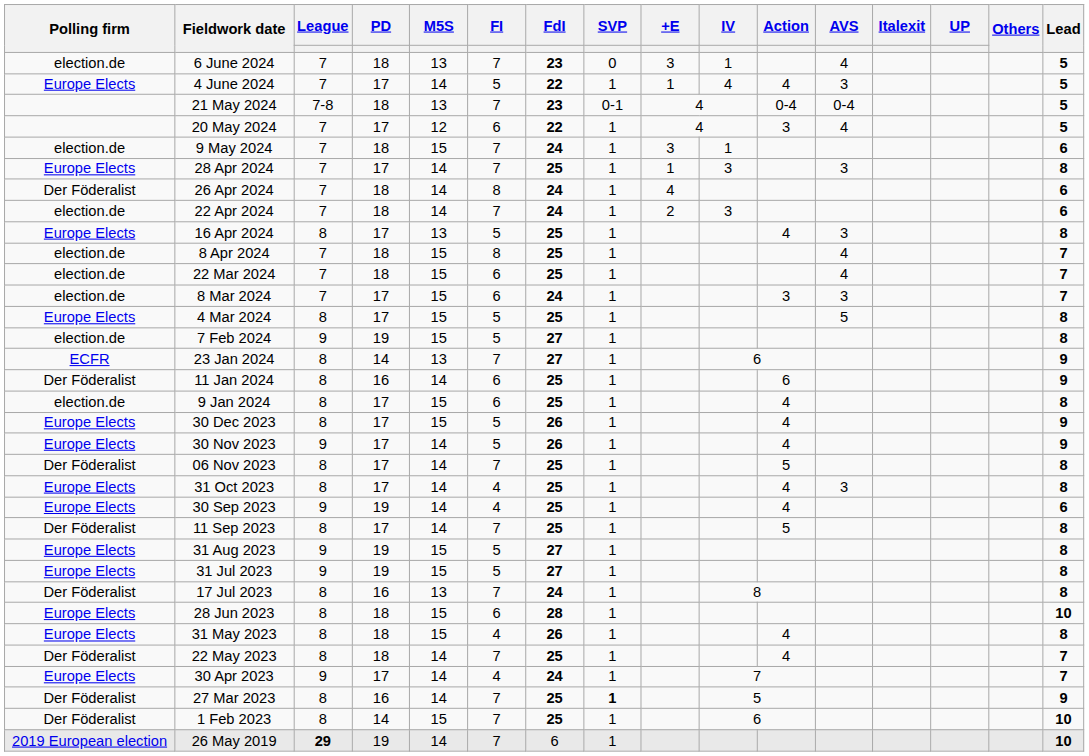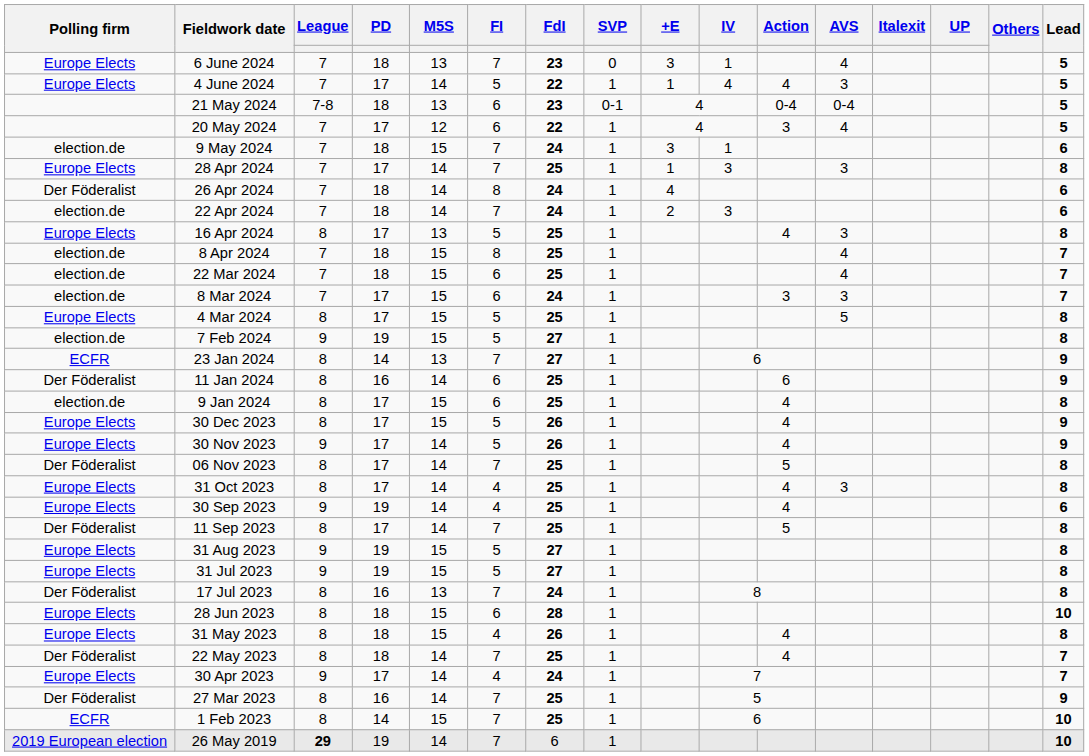(90, 63) election.de -> (90, 63) Europe Elects
(497, 105) 7 -> (497, 105) 6
(612, 698) bold -> (612, 698) normal
(90, 719) Der Föderalist -> (90, 719) ECFR
